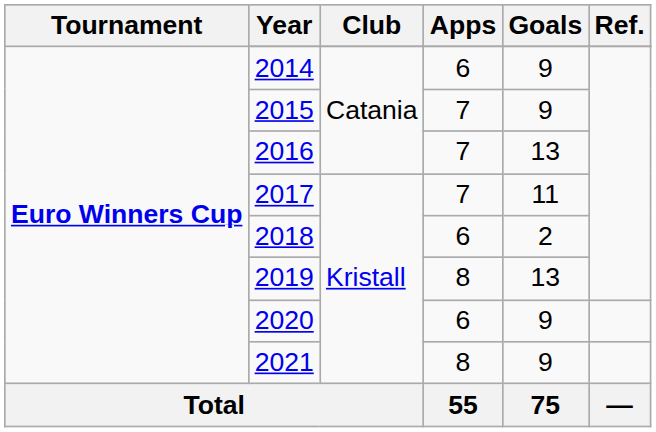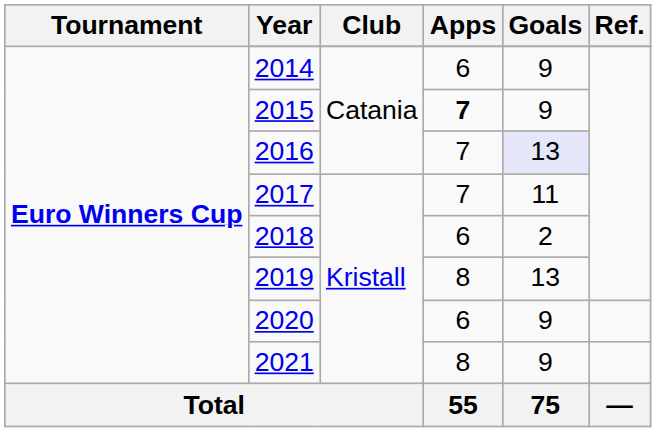(463, 109) normal -> (463, 109) bold
(545, 151) no background -> (545, 151) lavender background
